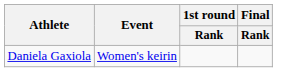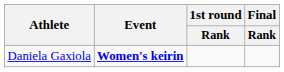(137, 56) normal -> (140, 56) bold
